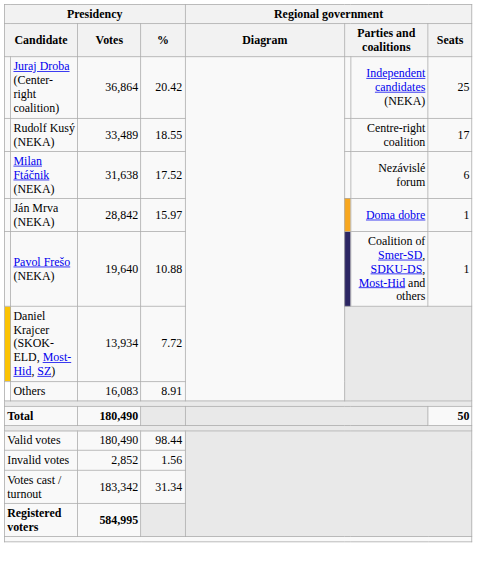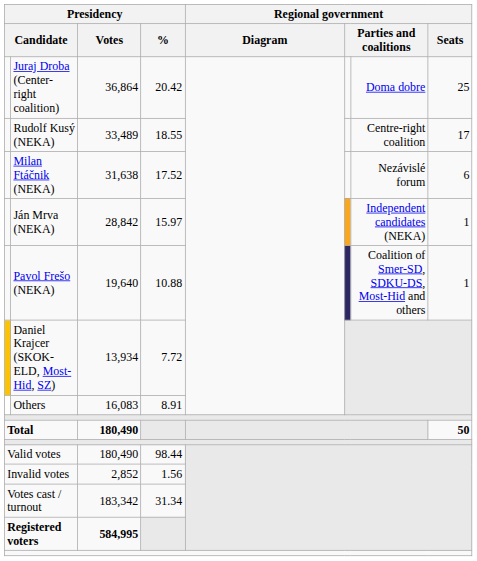(396, 87) Independent candidates (NEKA) -> (396, 87) Doma dobre
(396, 214) Doma dobre -> (396, 221) Independent candidates (NEKA)
